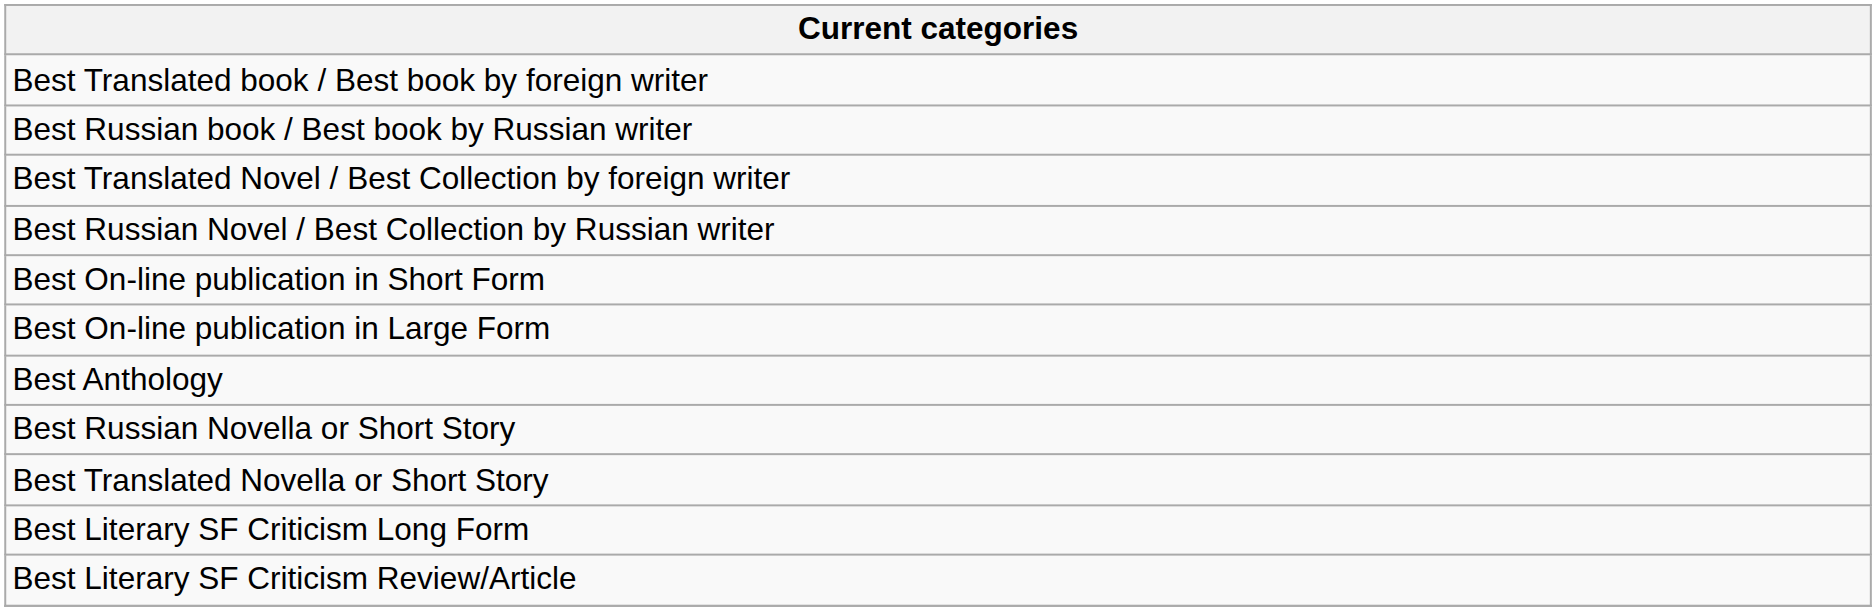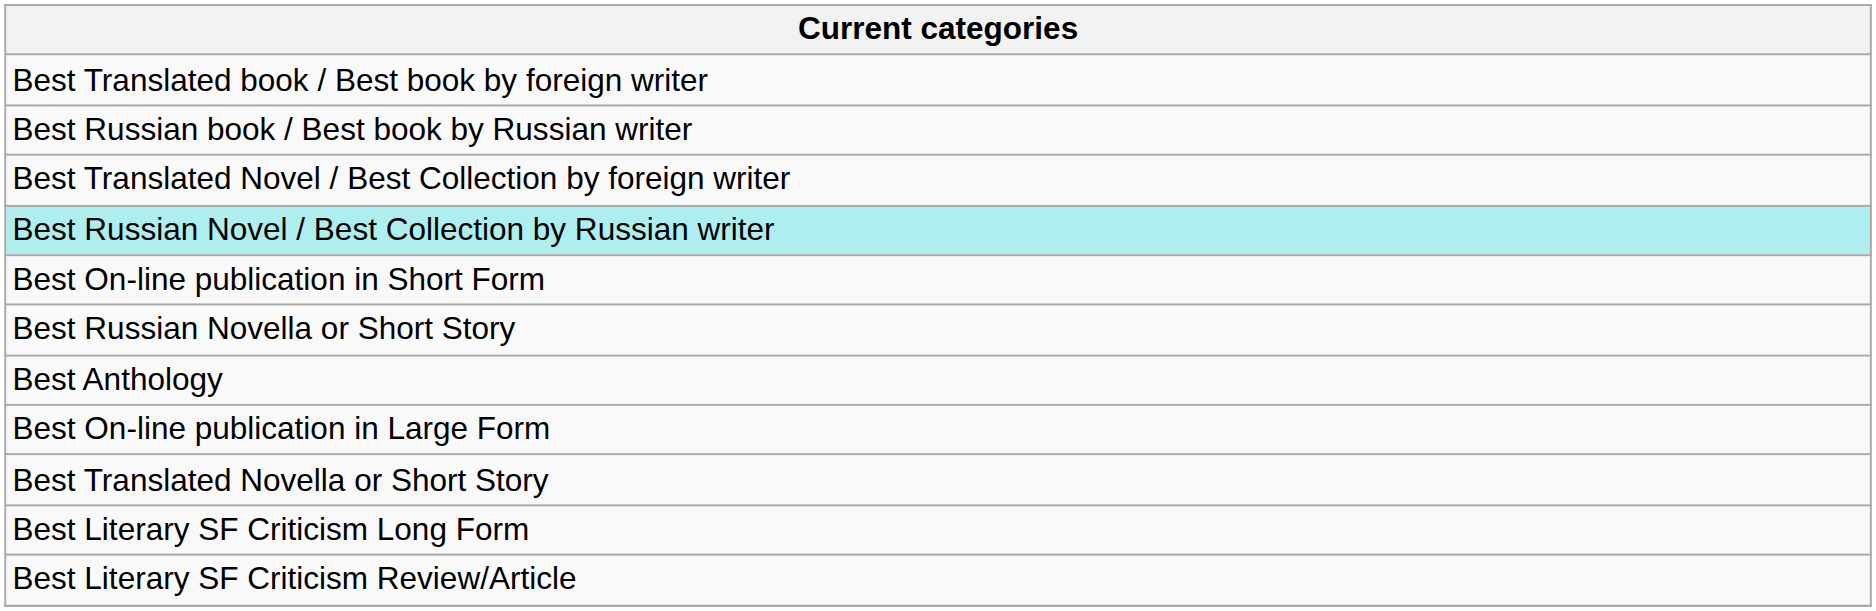(394, 229) no background -> (394, 229) paleturquoise background
(281, 329) Best On-line publication in Large Form -> (264, 329) Best Russian Novella or Short Story
(264, 429) Best Russian Novella or Short Story -> (281, 429) Best On-line publication in Large Form
